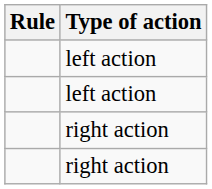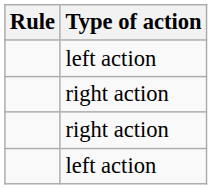(111, 93) left action -> (117, 93) right action
(117, 165) right action -> (111, 165) left action
